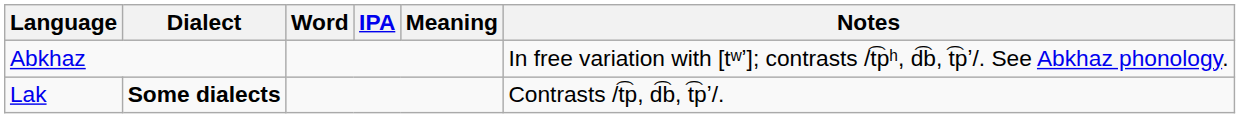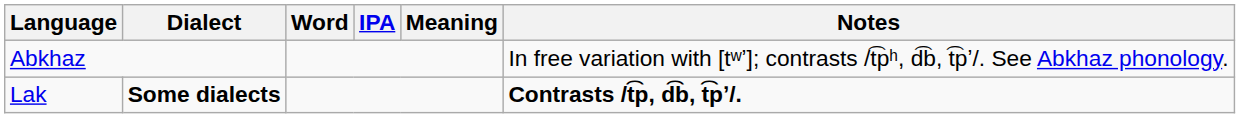(616, 94) normal -> (625, 94) bold
